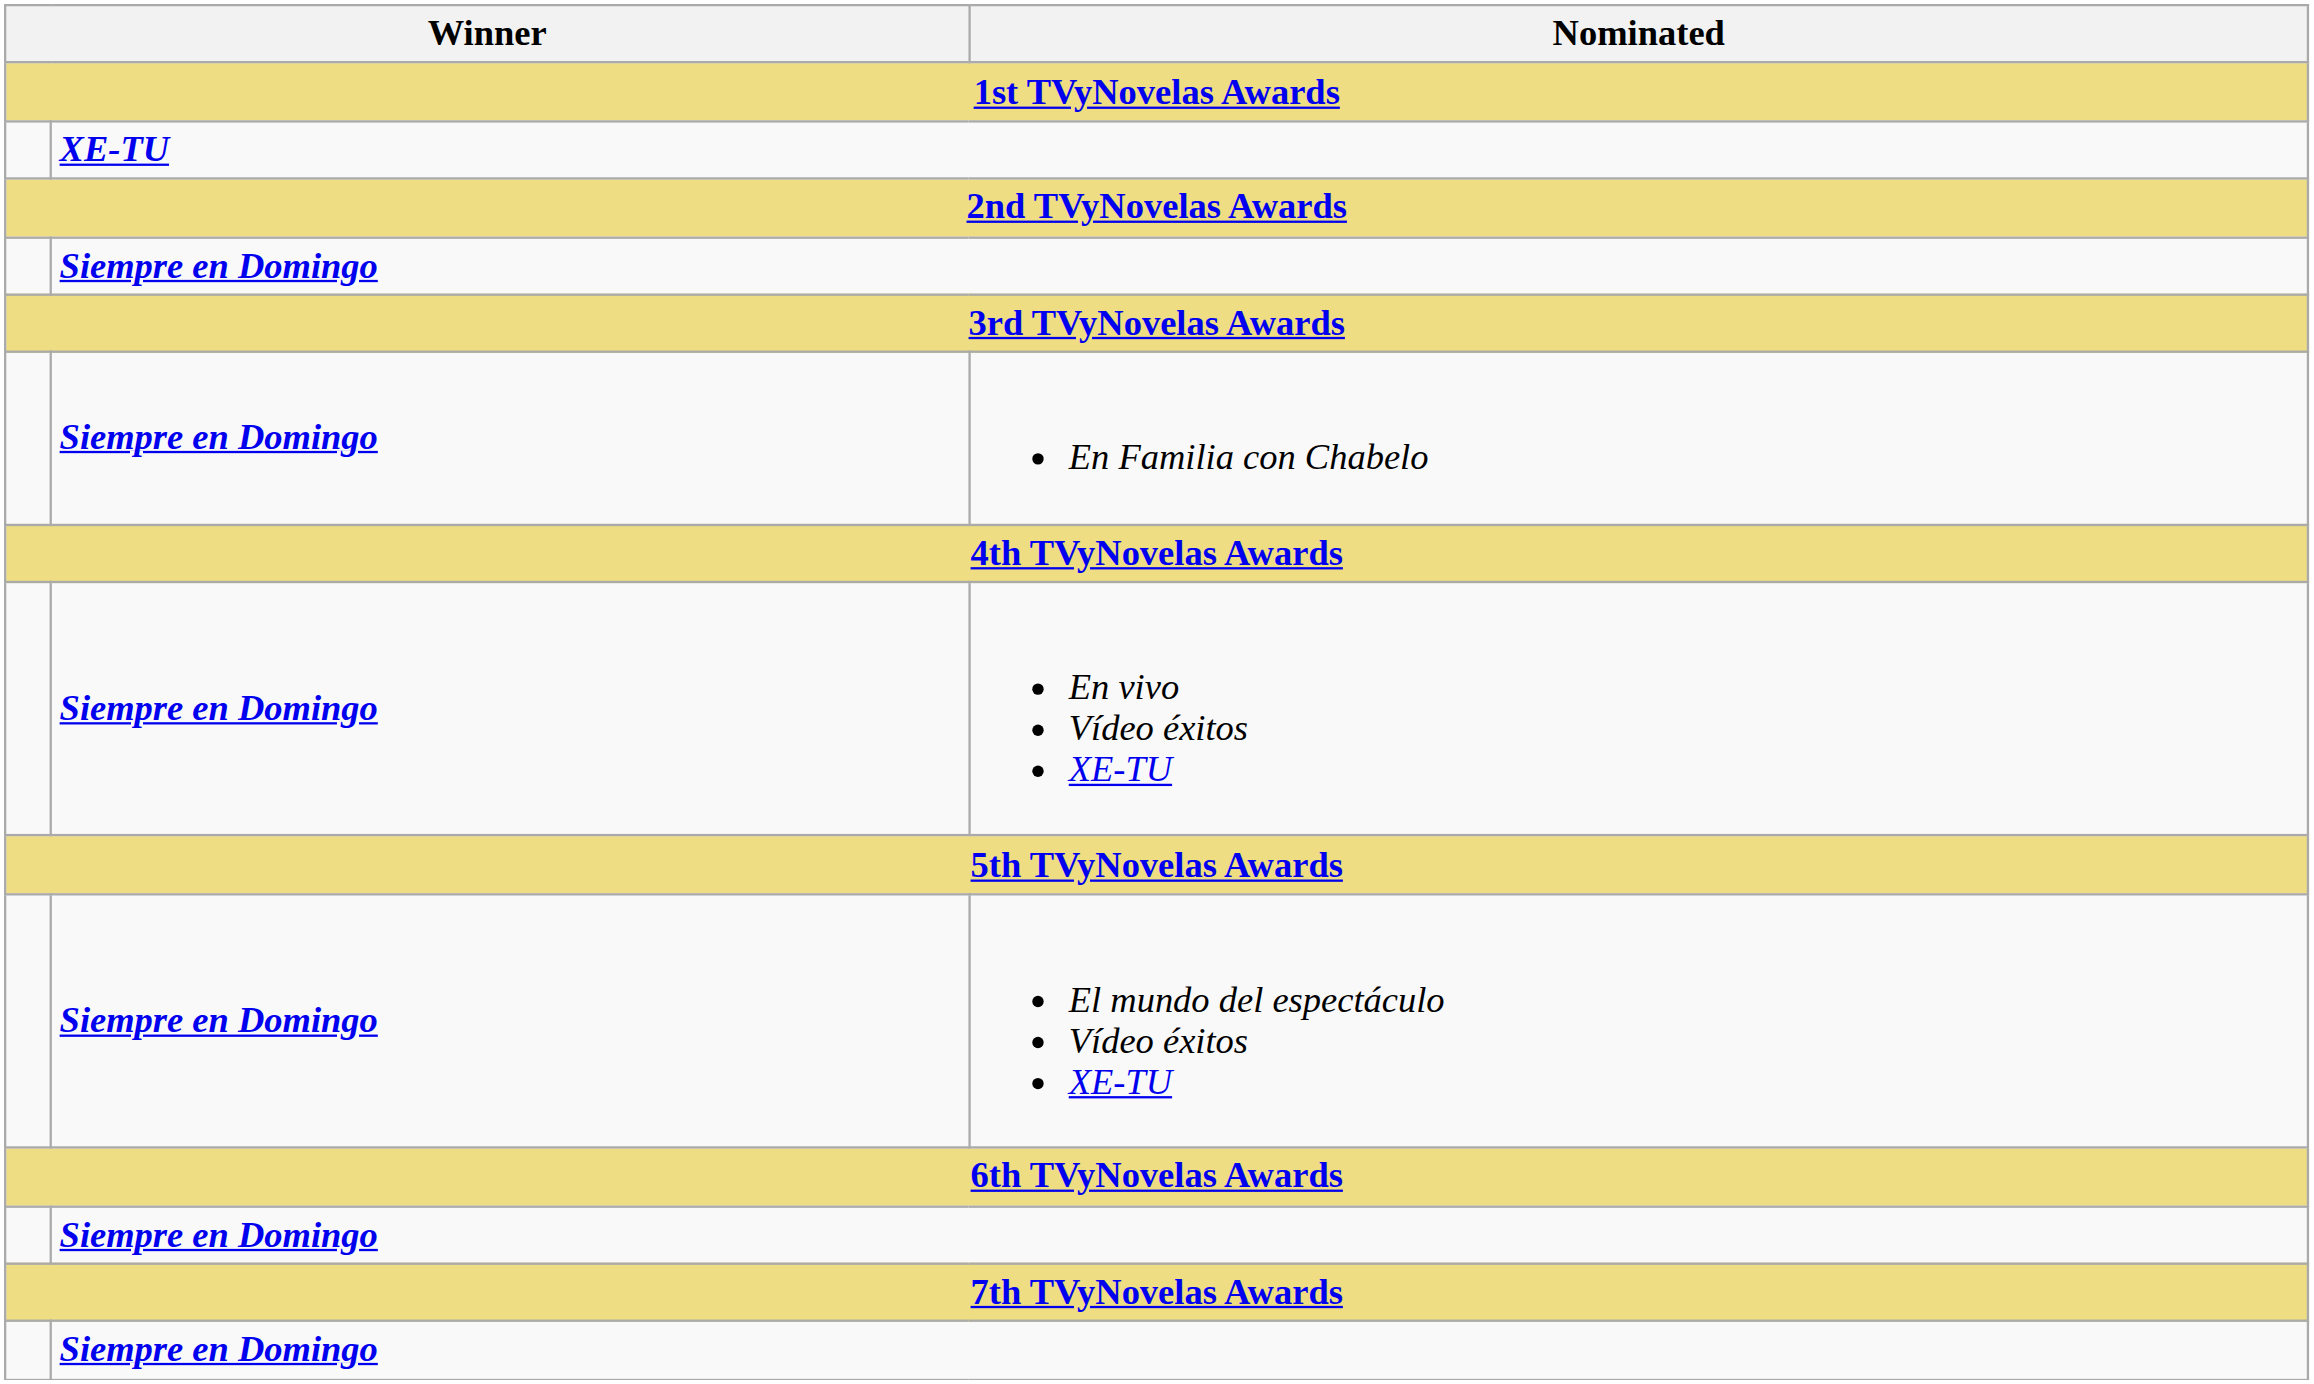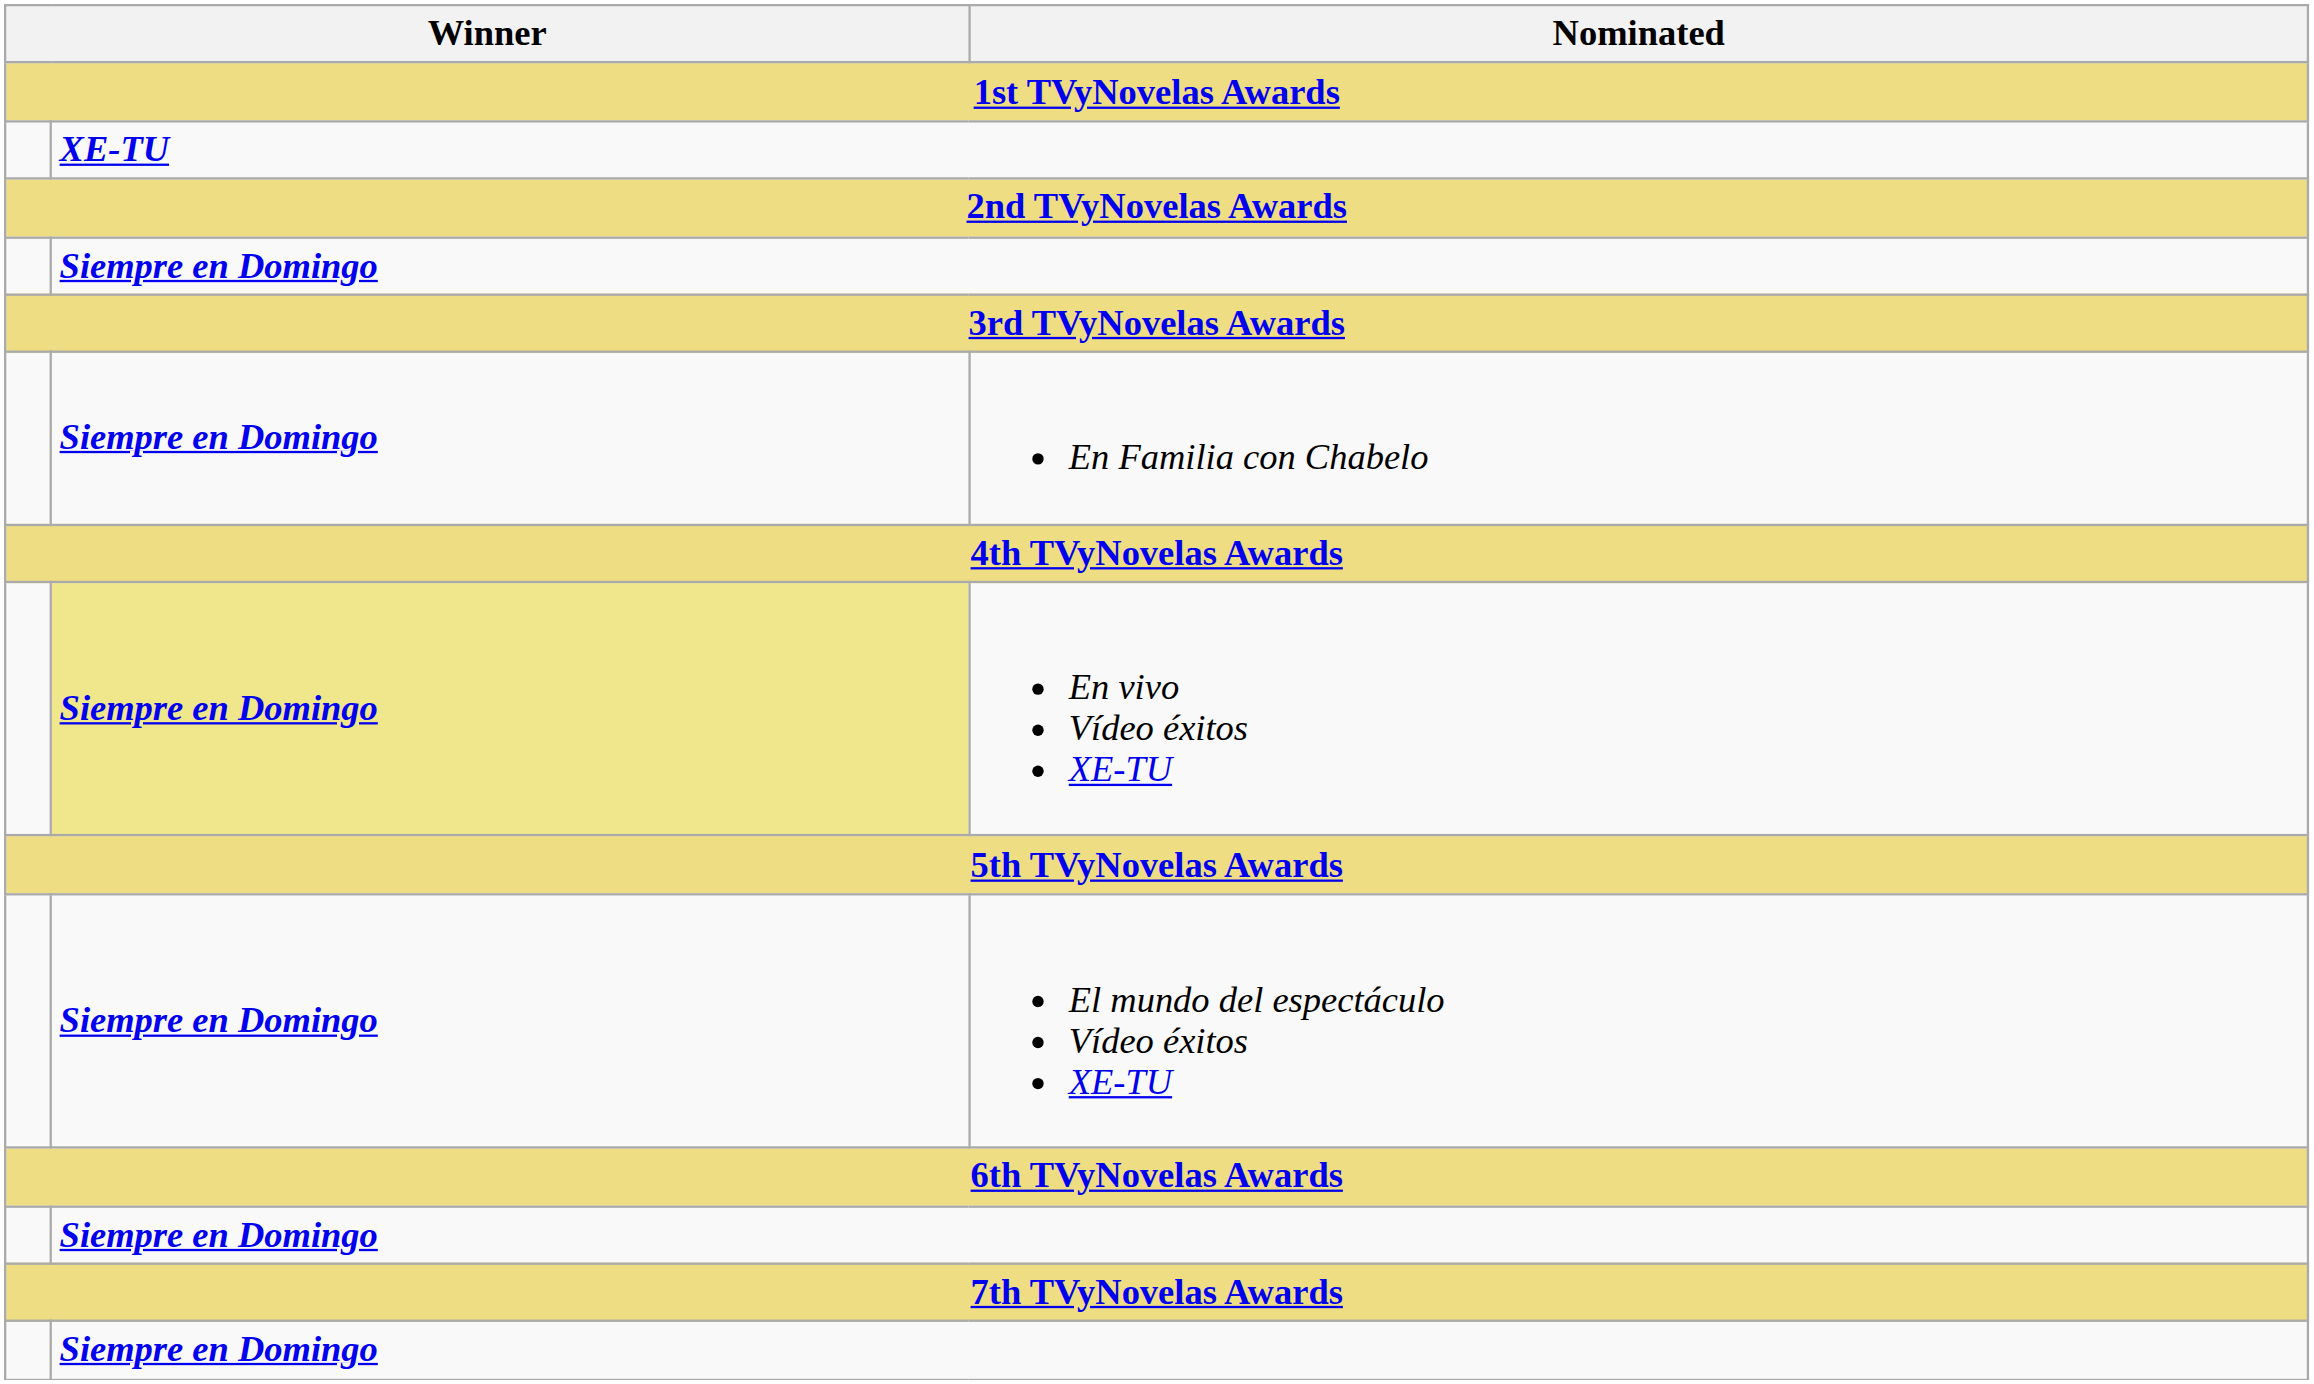(219, 708) no background -> (219, 708) khaki background
